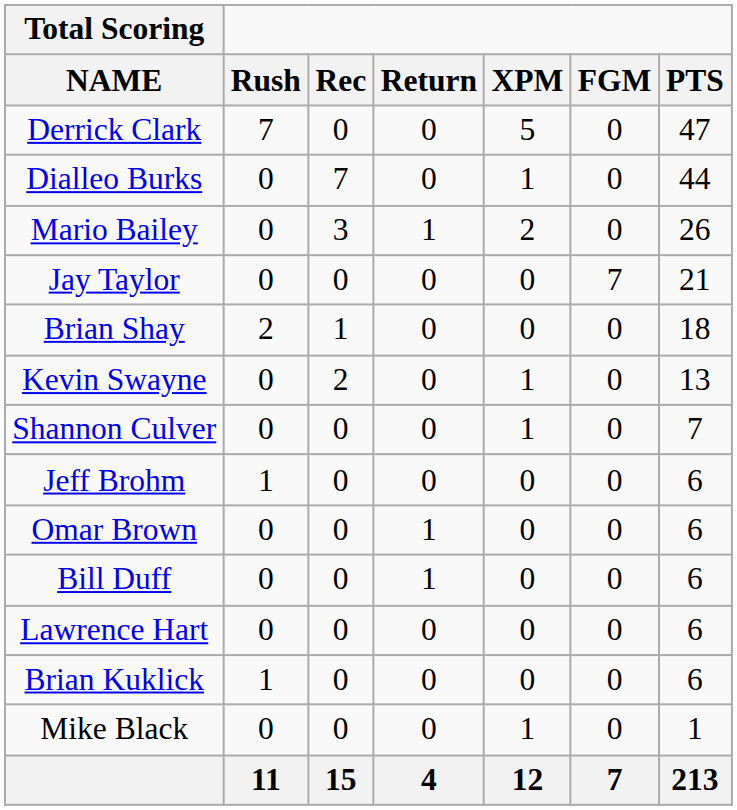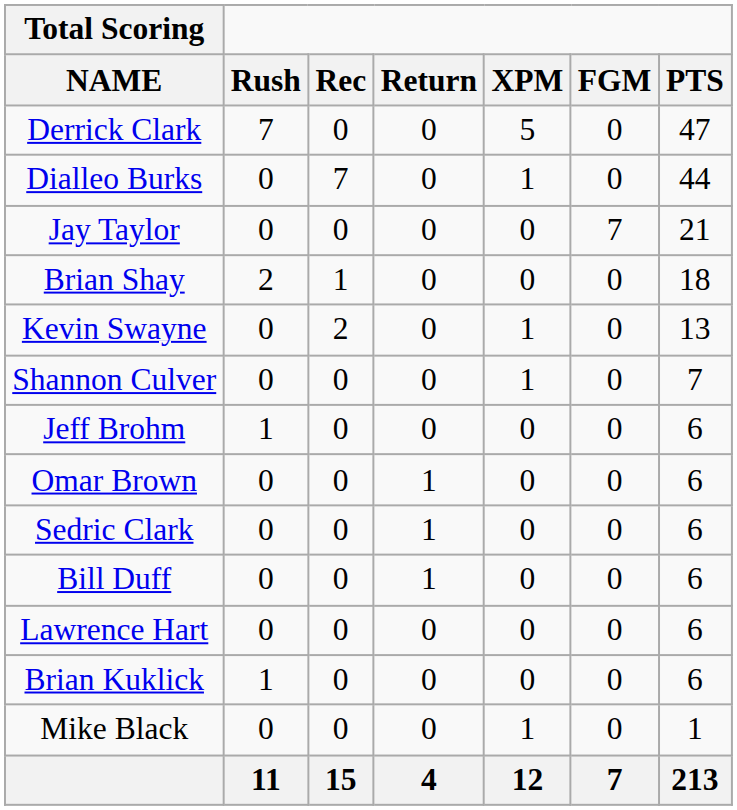- row: (114, 229)
+ row: (114, 529)
